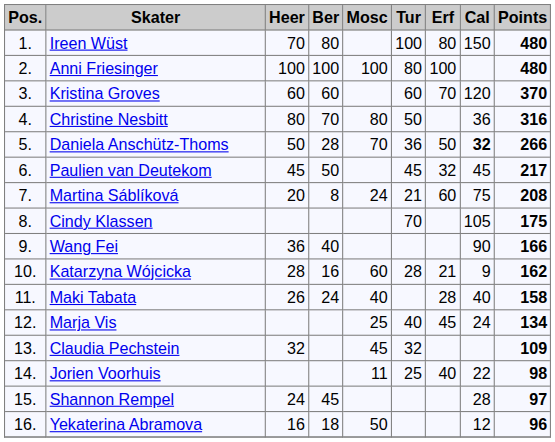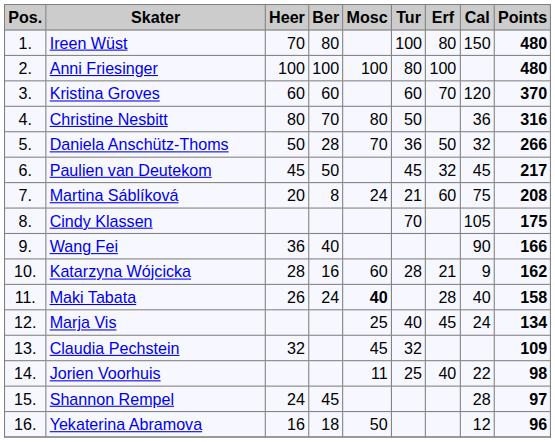(482, 144) bold -> (482, 144) normal
(379, 297) normal -> (379, 297) bold
